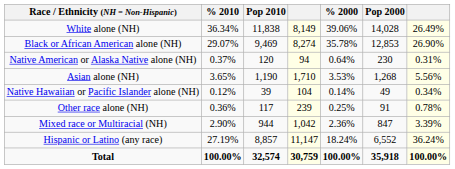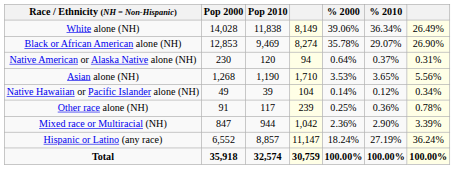columns swapped: (385, 12) <-> (223, 12)
